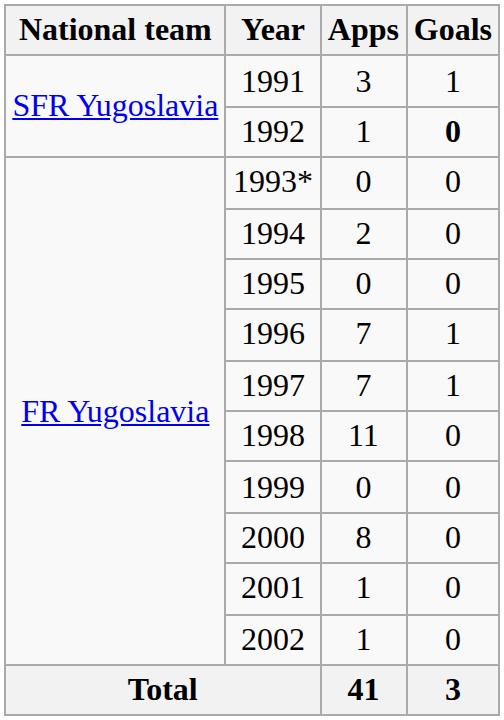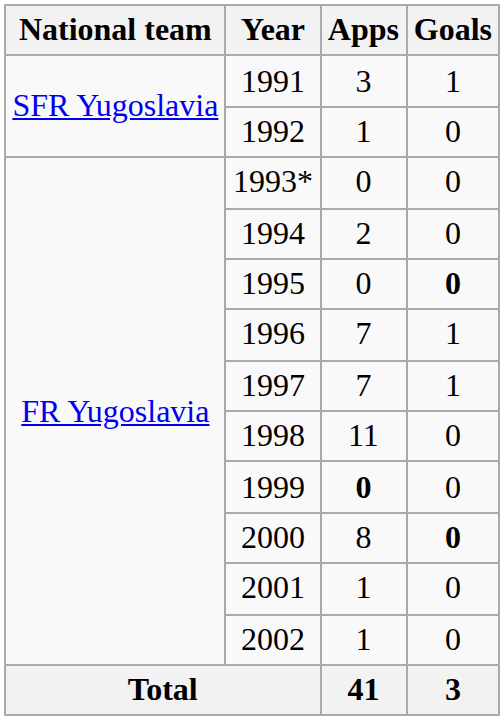(453, 131) bold -> (453, 131) normal
(453, 283) normal -> (453, 283) bold
(363, 486) normal -> (363, 486) bold
(453, 537) normal -> (453, 537) bold
